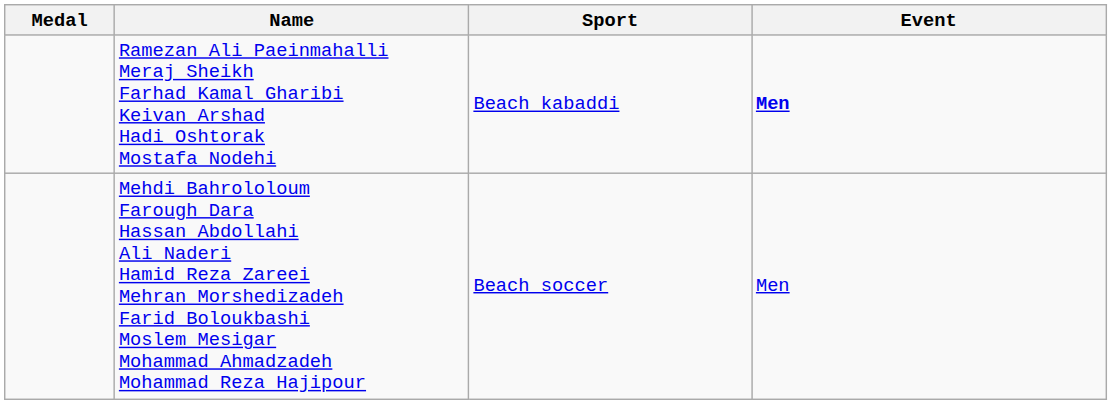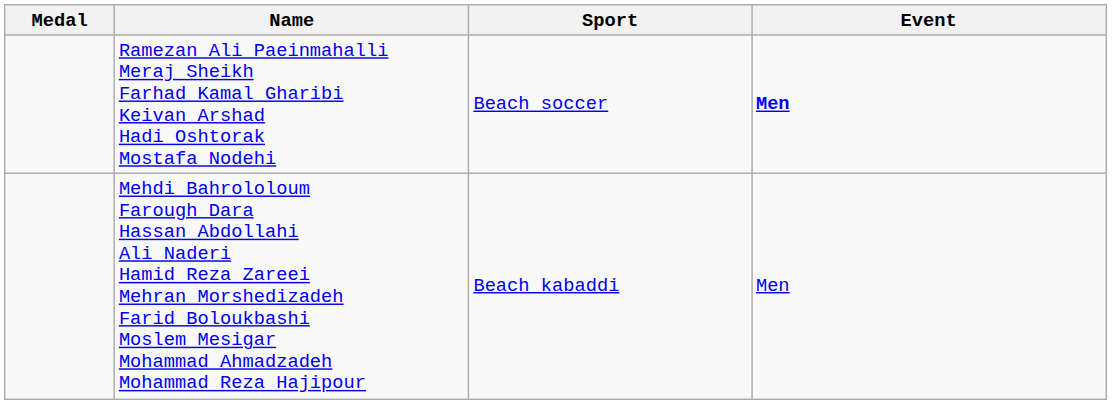(546, 104) Beach kabaddi -> (541, 104) Beach soccer
(541, 286) Beach soccer -> (546, 286) Beach kabaddi
